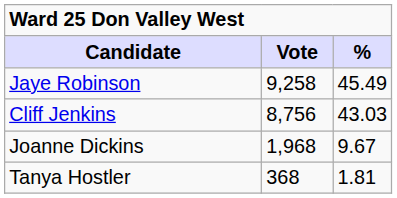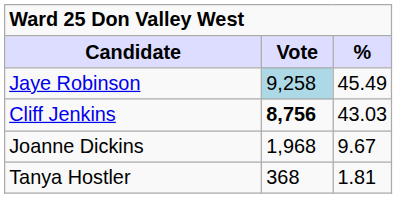(291, 83) no background -> (291, 83) lightblue background
(291, 114) normal -> (291, 114) bold
